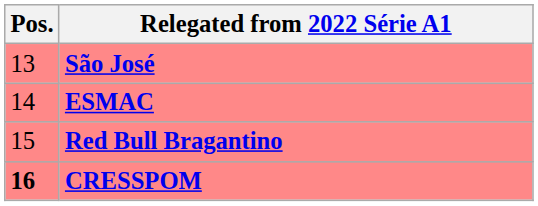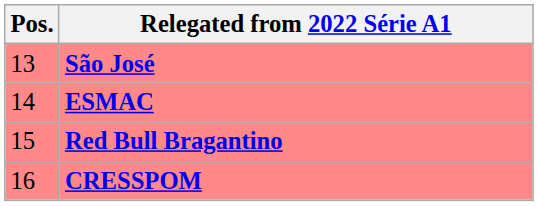(23, 180) bold -> (23, 180) normal
